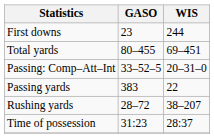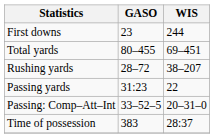rows swapped: (40, 105) <-> (61, 68)
(129, 87) 383 -> (134, 87) 31:23
(134, 123) 31:23 -> (129, 123) 383
